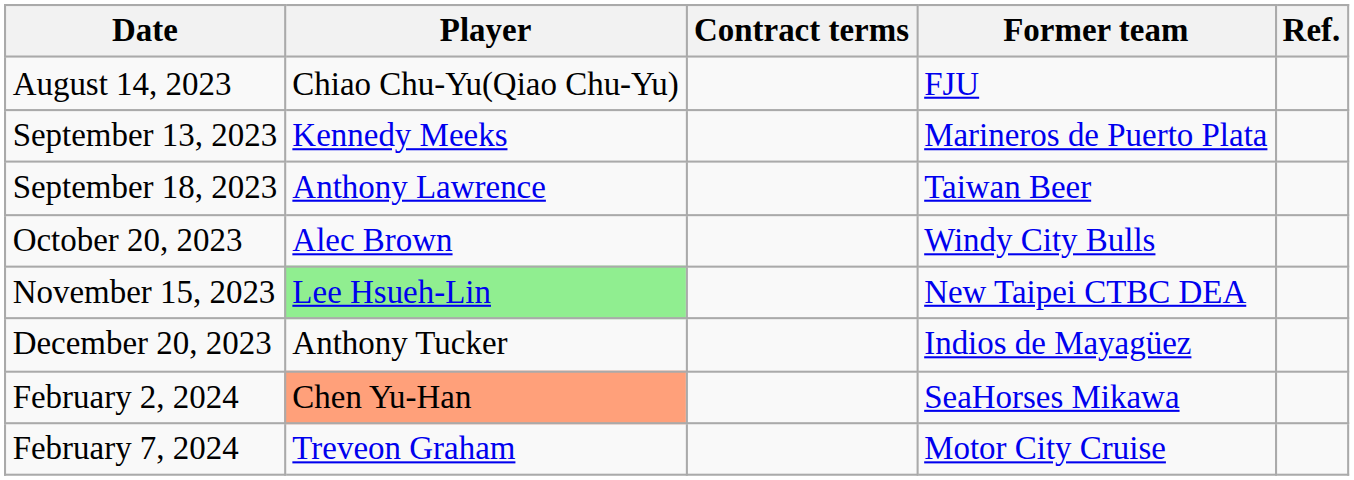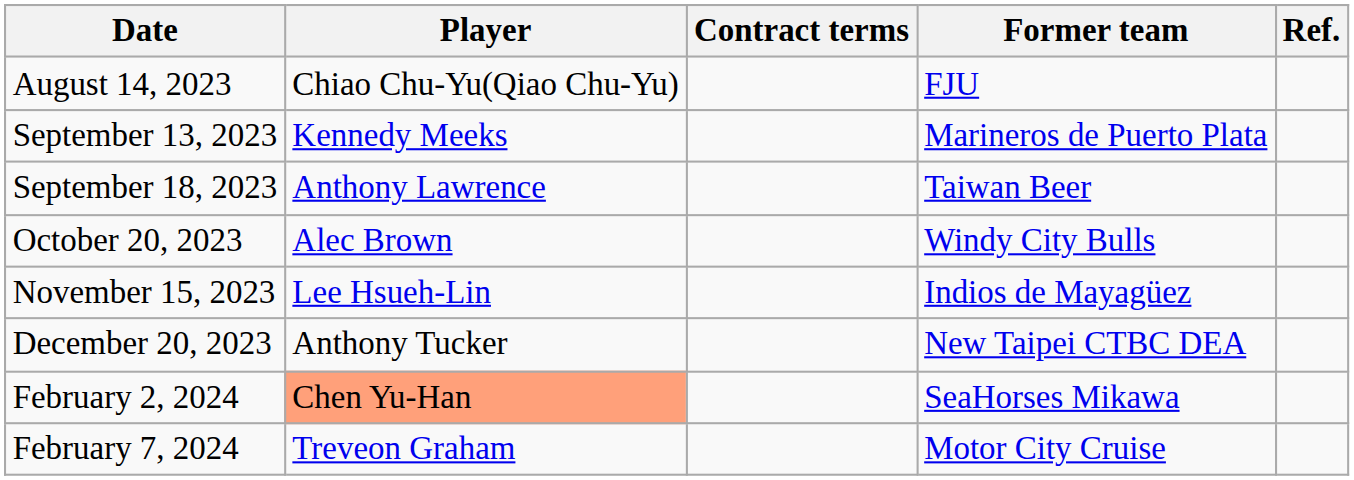(392, 291) lightgreen background -> (392, 291) no background
(1085, 291) New Taipei CTBC DEA -> (1058, 291) Indios de Mayagüez
(1058, 344) Indios de Mayagüez -> (1085, 344) New Taipei CTBC DEA
